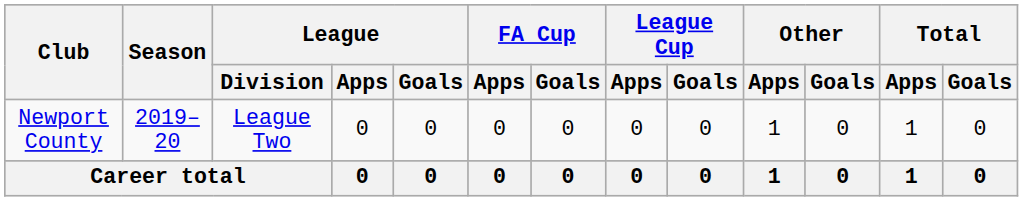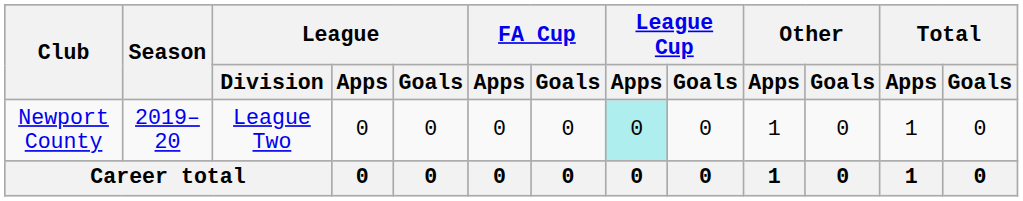(637, 130) no background -> (637, 130) paleturquoise background
